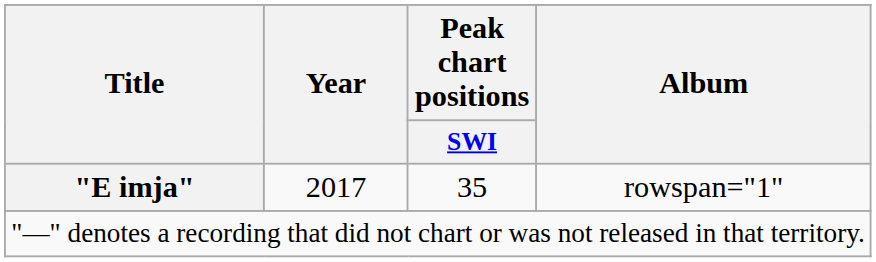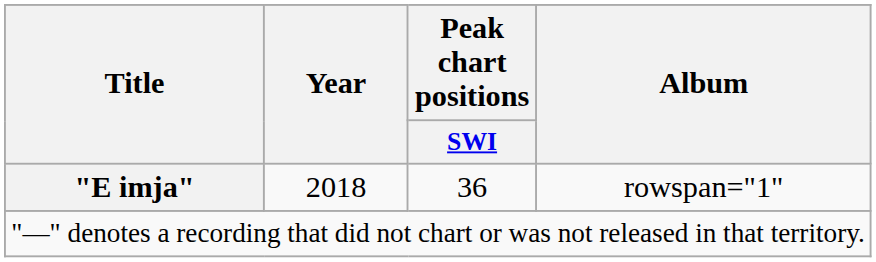(336, 186) 2017 -> (336, 186) 2018
(472, 186) 35 -> (472, 186) 36
